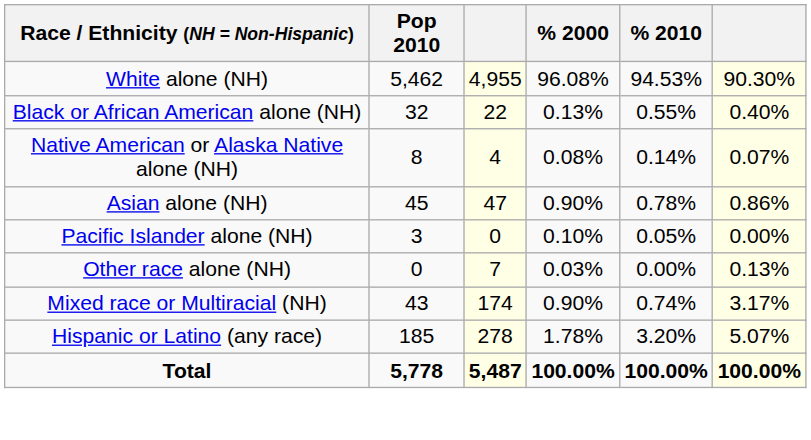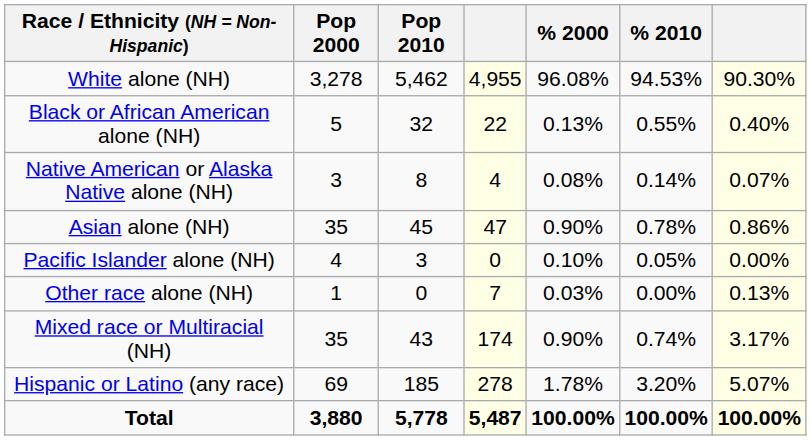+ column: (336, 33)
